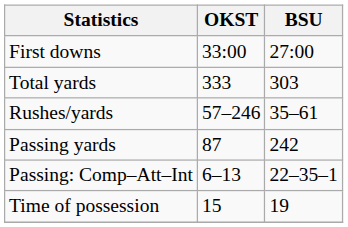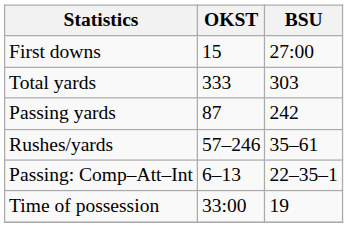(224, 51) 33:00 -> (212, 51) 15
rows swapped: (61, 113) <-> (63, 144)
(212, 206) 15 -> (224, 206) 33:00
